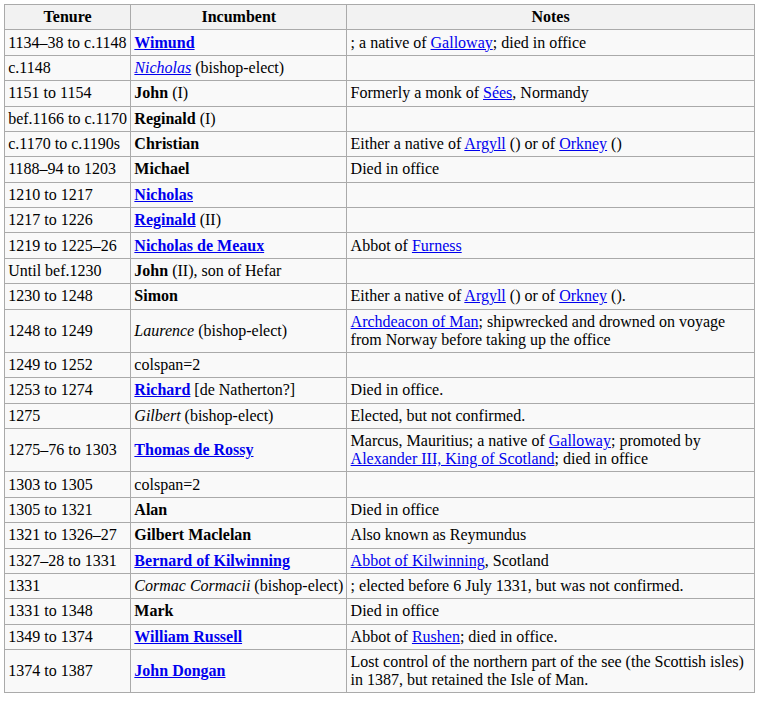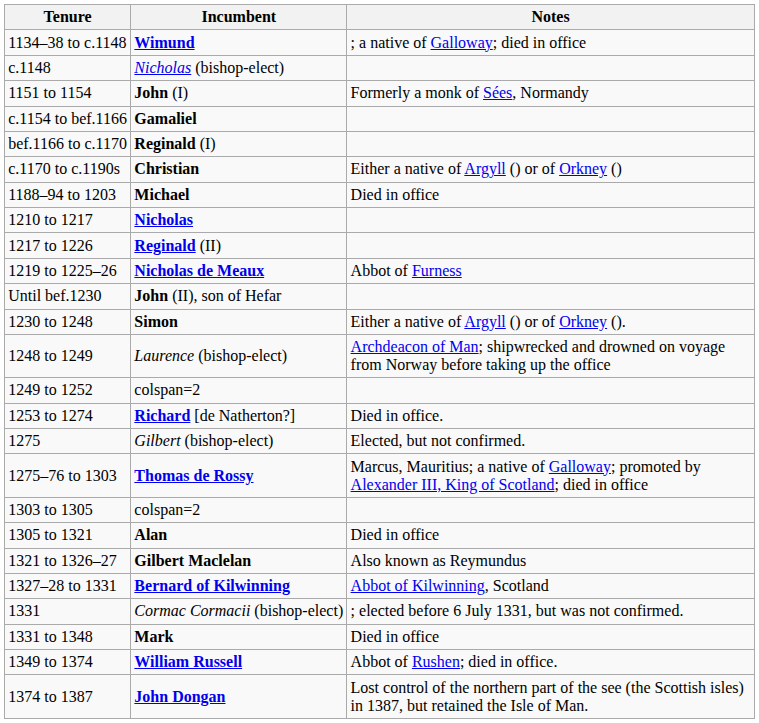+ row: (68, 118)
